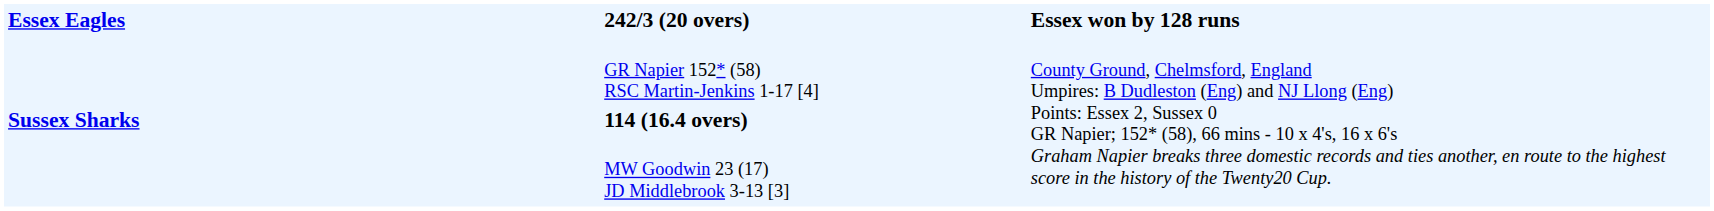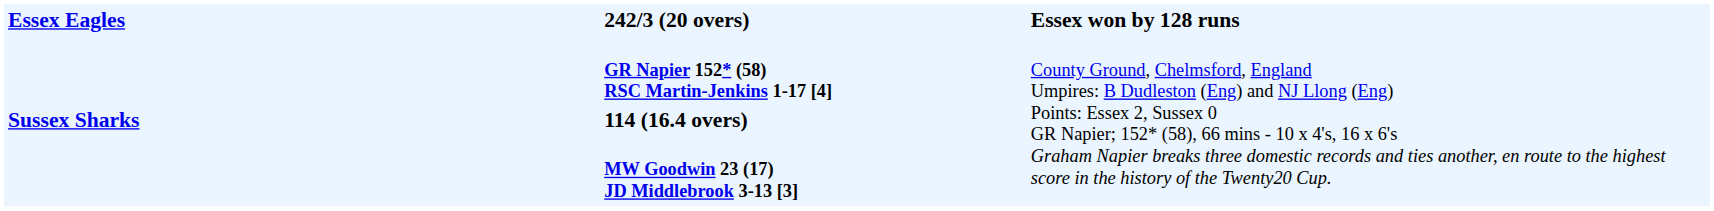(712, 80) normal -> (718, 80) bold
(697, 180) normal -> (701, 180) bold
